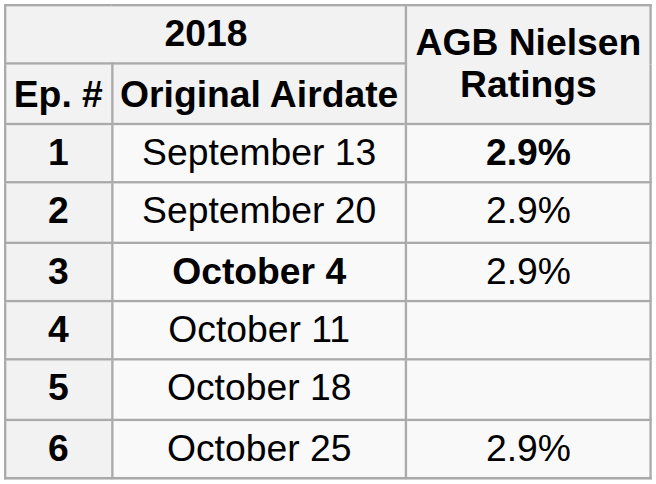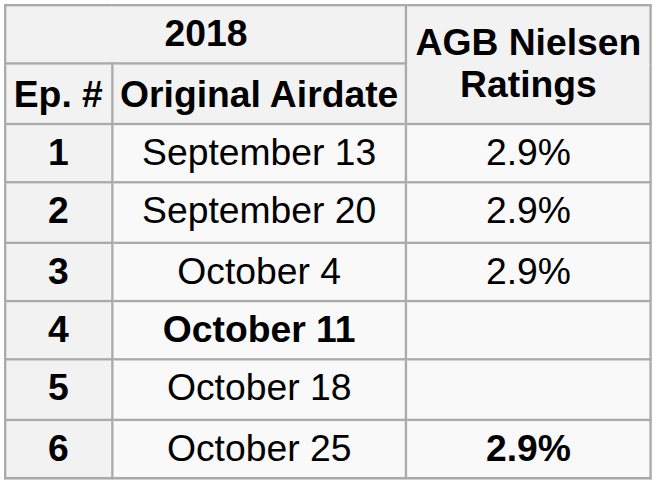(528, 152) bold -> (528, 152) normal
(259, 270) bold -> (259, 270) normal
(259, 329) normal -> (259, 329) bold
(528, 447) normal -> (528, 447) bold
